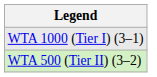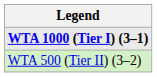(76, 38) normal -> (78, 38) bold
